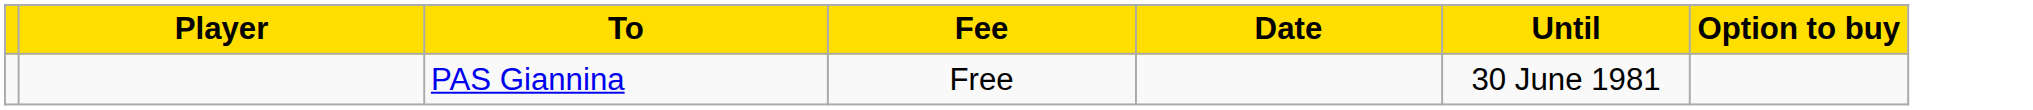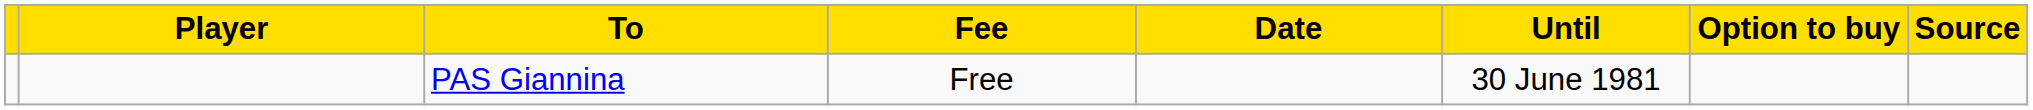+ column: (1967, 29)
